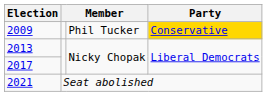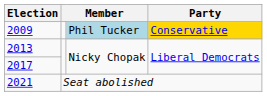(104, 30) no background -> (104, 30) lightblue background
